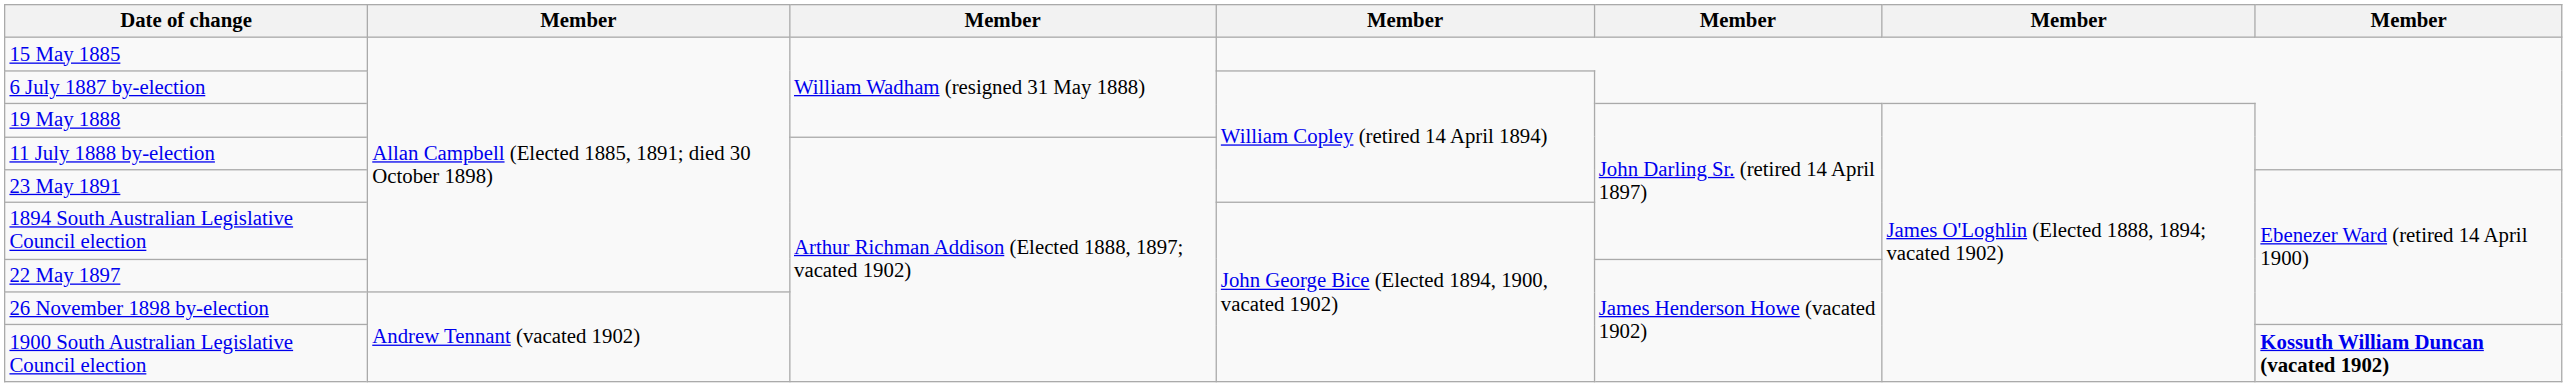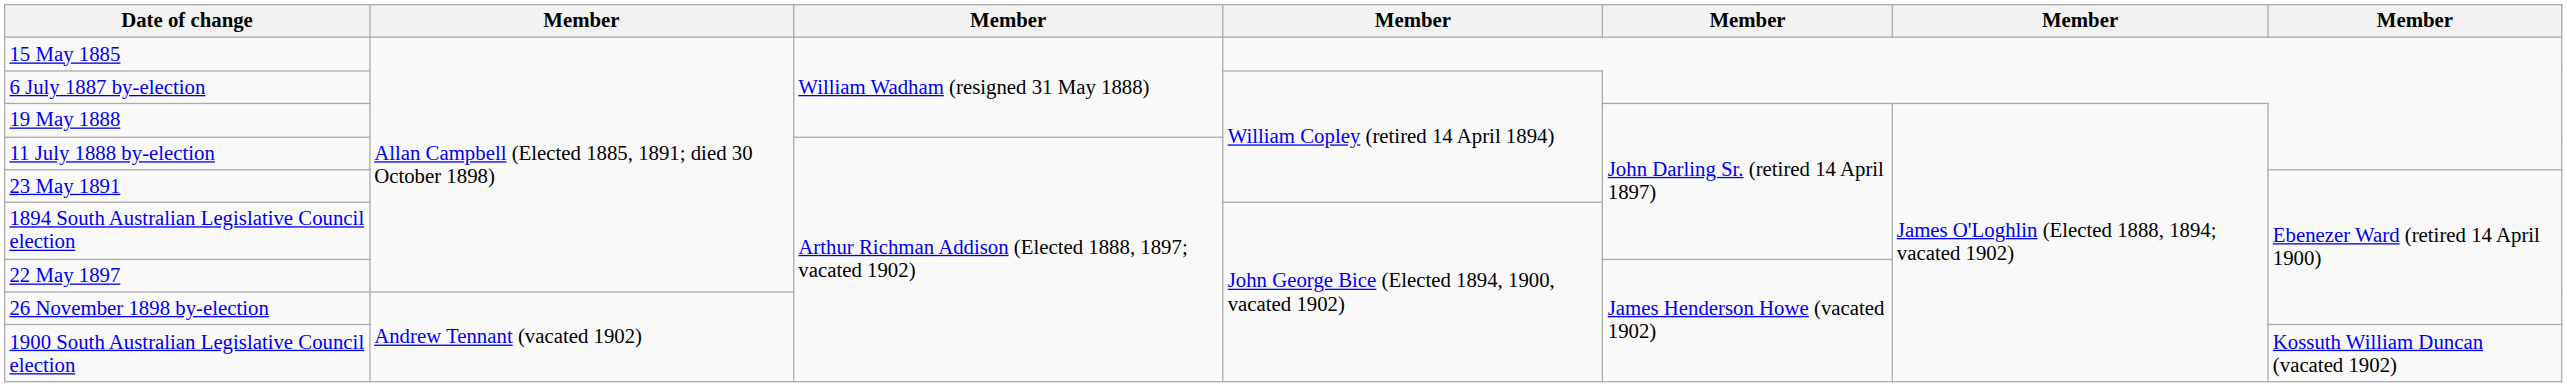(2372, 352) bold -> (2378, 352) normal
